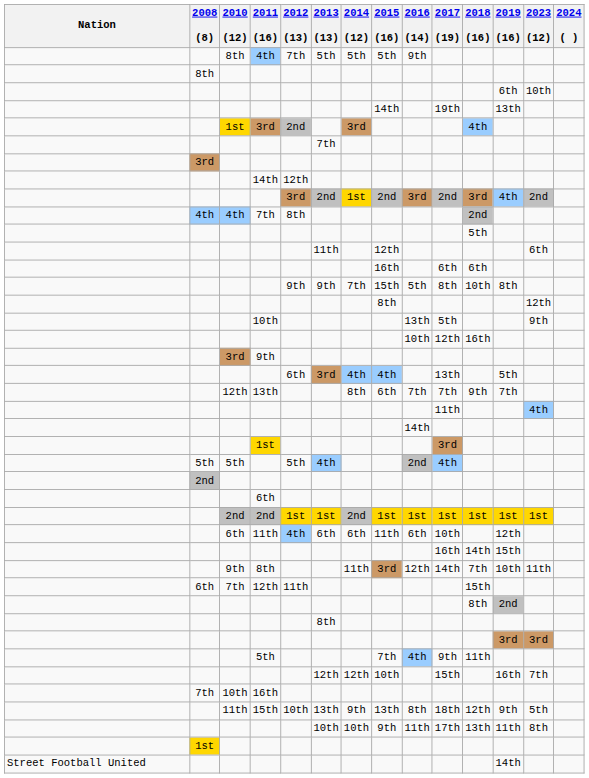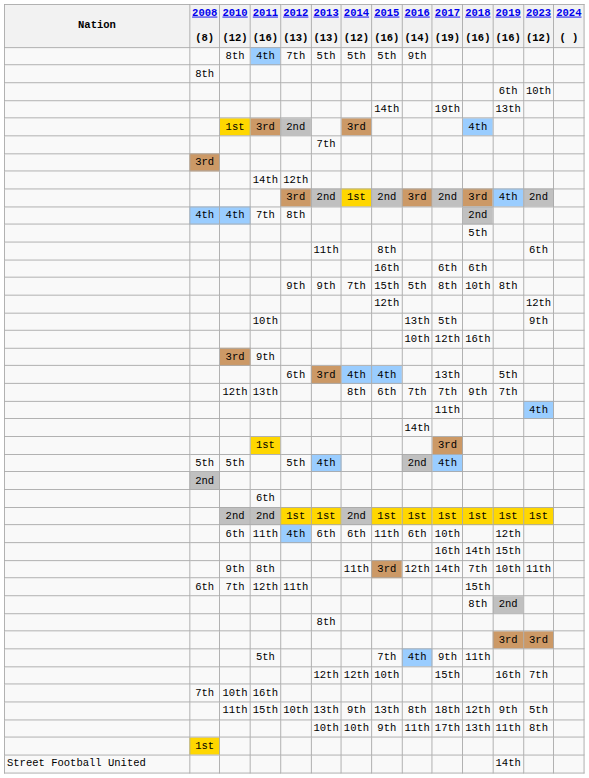(387, 250) 12th -> (387, 250) 8th
(387, 304) 8th -> (387, 304) 12th
